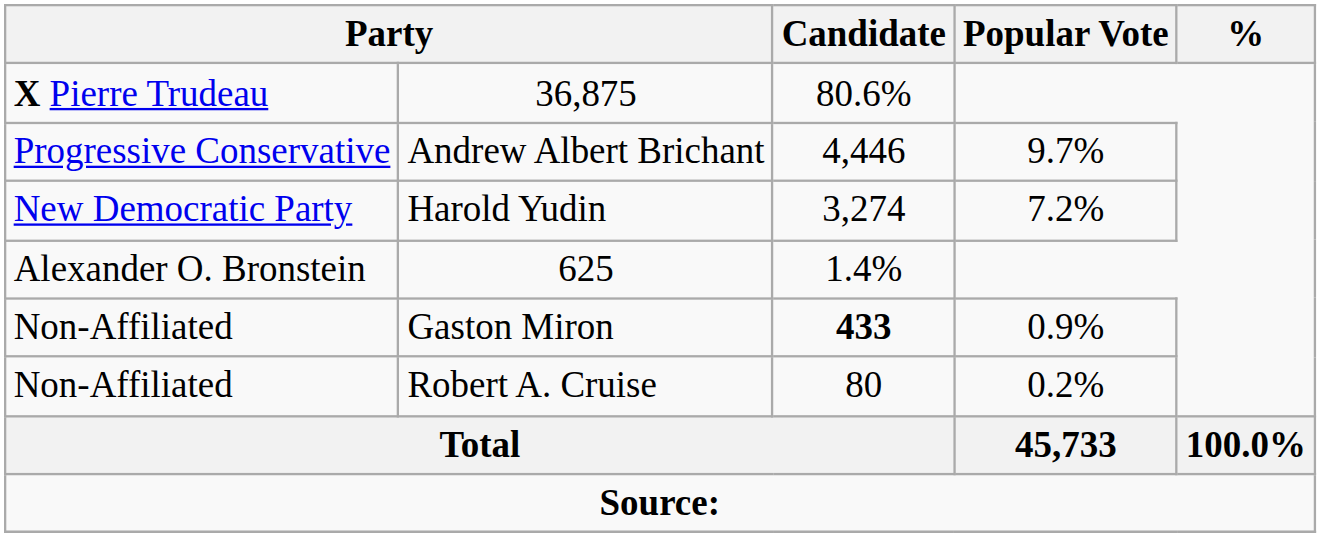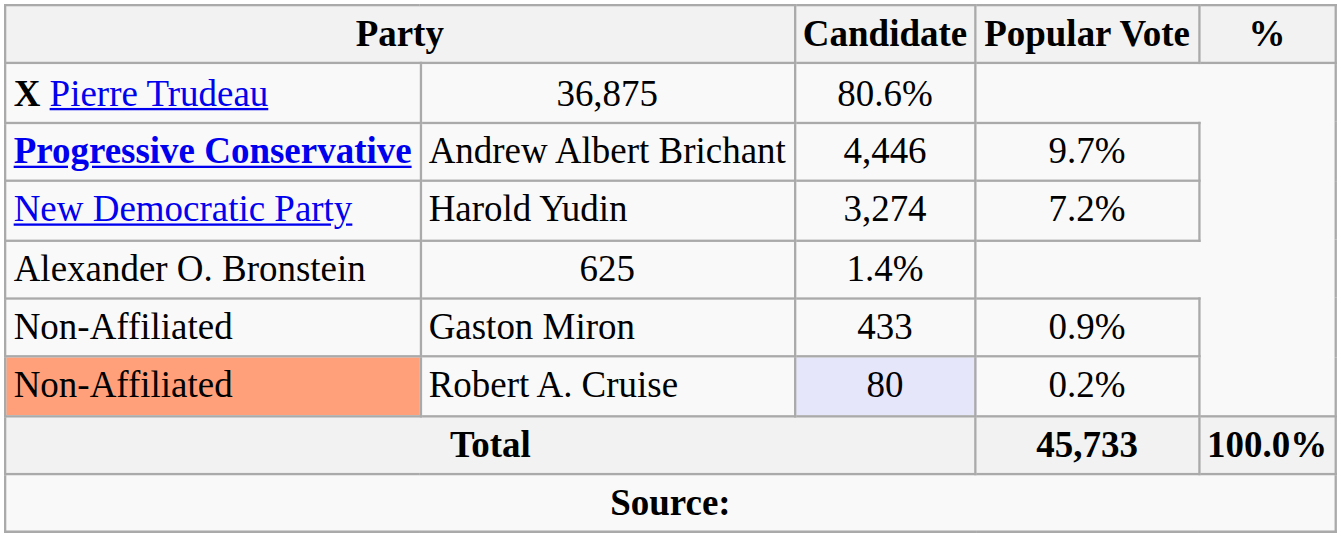(202, 151) normal -> (213, 151) bold
(864, 326) bold -> (885, 326) normal
(123, 385) no background -> (123, 385) lightsalmon background
(864, 385) no background -> (885, 385) lavender background
